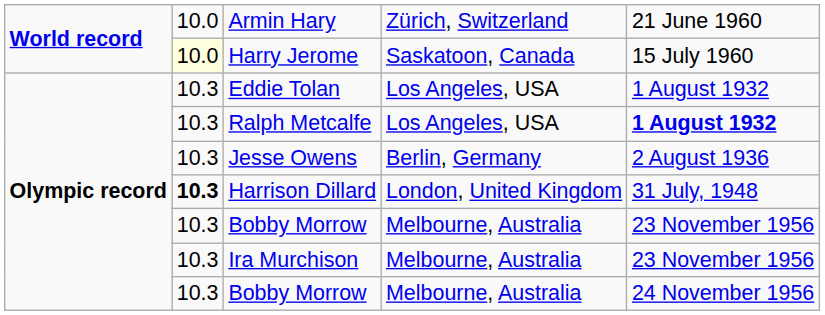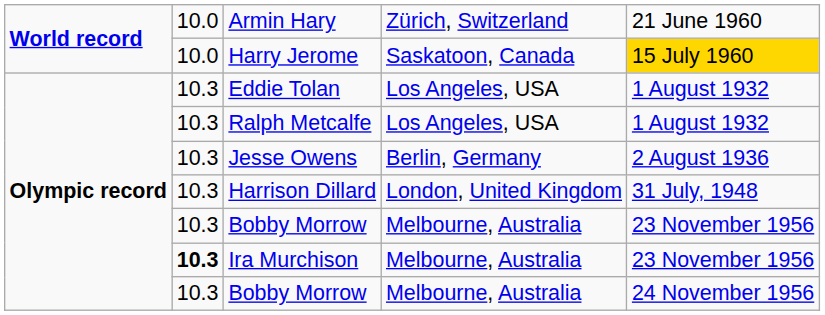(198, 55) lightyellow background -> (198, 55) no background
(693, 55) no background -> (693, 55) gold background
(704, 123) bold -> (700, 123) normal
(198, 191) bold -> (198, 191) normal
(198, 259) normal -> (198, 259) bold
